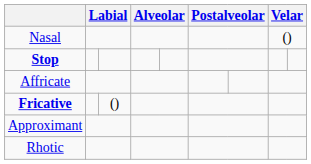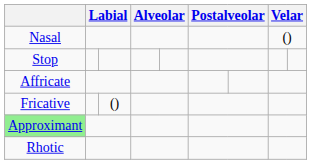(45, 59) bold -> (45, 59) normal
(45, 103) bold -> (45, 103) normal
(45, 125) no background -> (45, 125) lightgreen background
